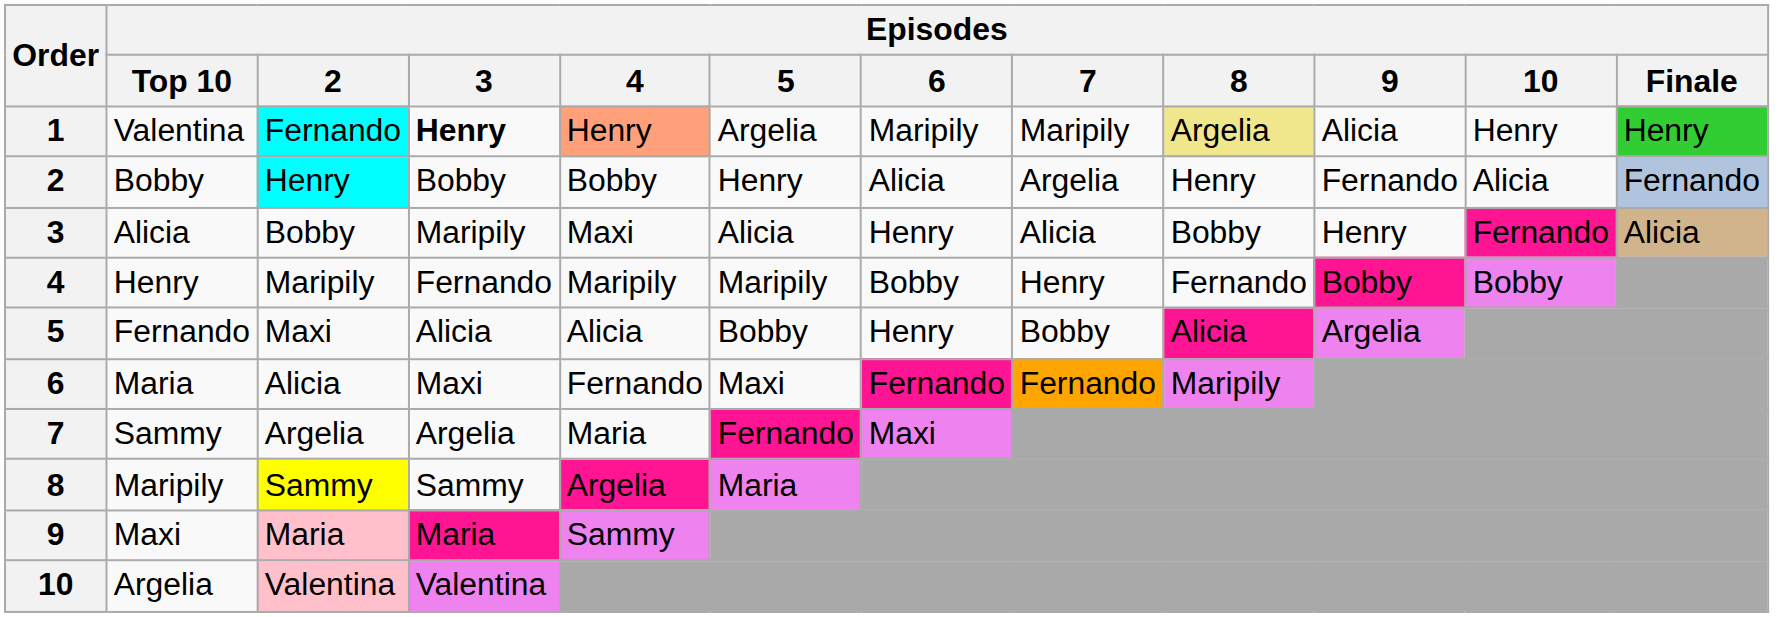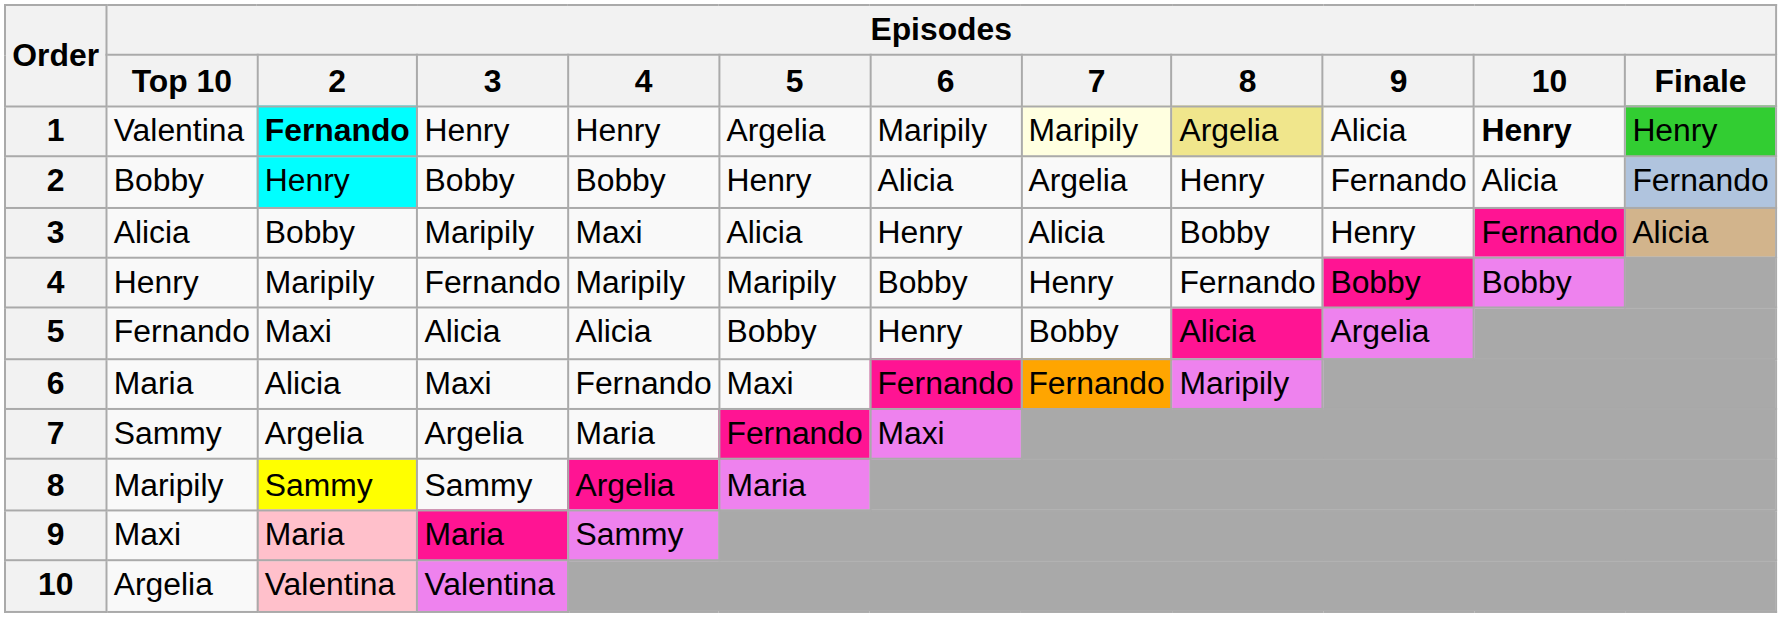(333, 130) normal -> (337, 130) bold
(461, 130) bold -> (467, 130) normal
(609, 130) lightsalmon background -> (618, 130) no background
(1075, 130) no background -> (1083, 130) lightyellow background
(1515, 130) normal -> (1527, 130) bold
